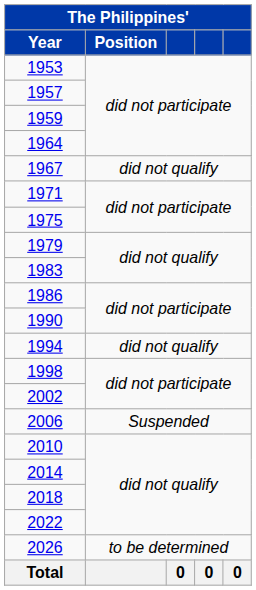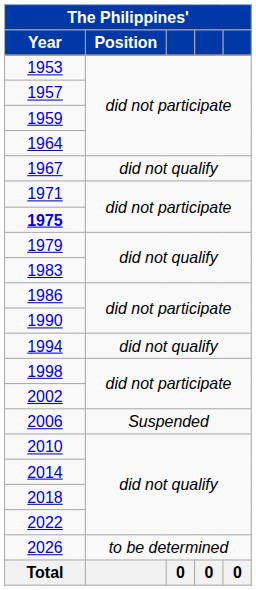(45, 219) normal -> (45, 219) bold
